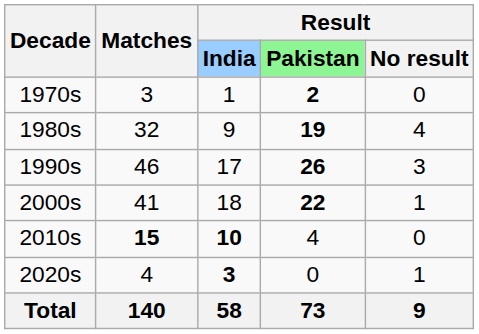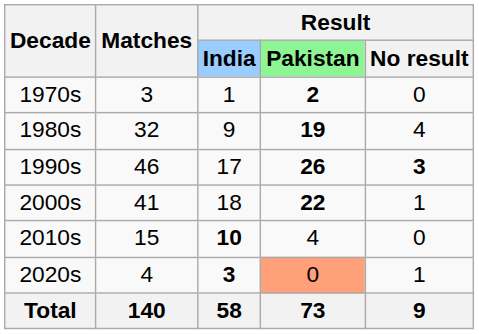(419, 166) normal -> (419, 166) bold
(147, 238) bold -> (147, 238) normal
(313, 274) no background -> (313, 274) lightsalmon background
